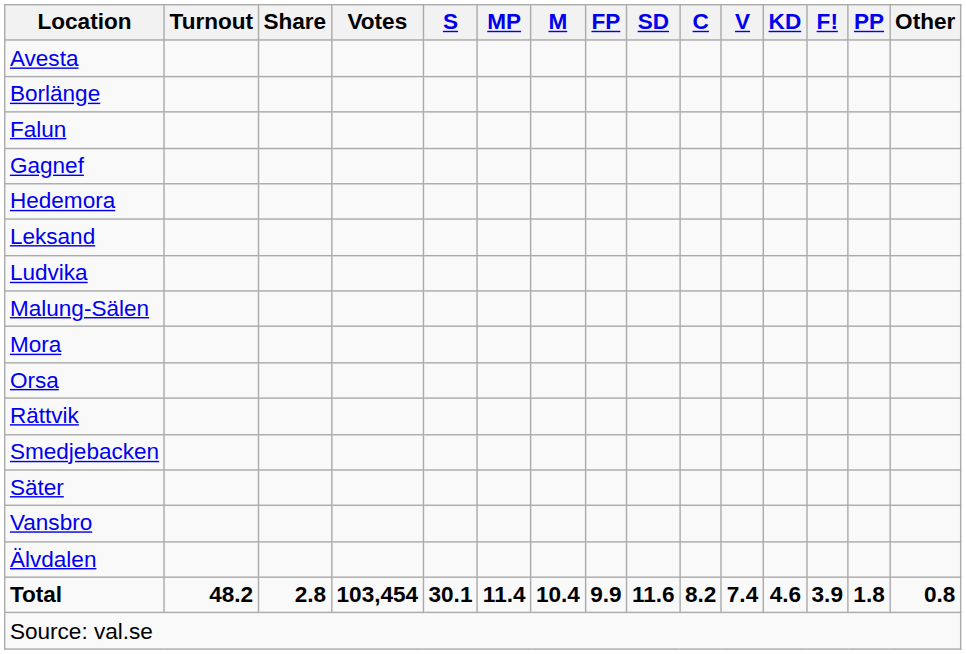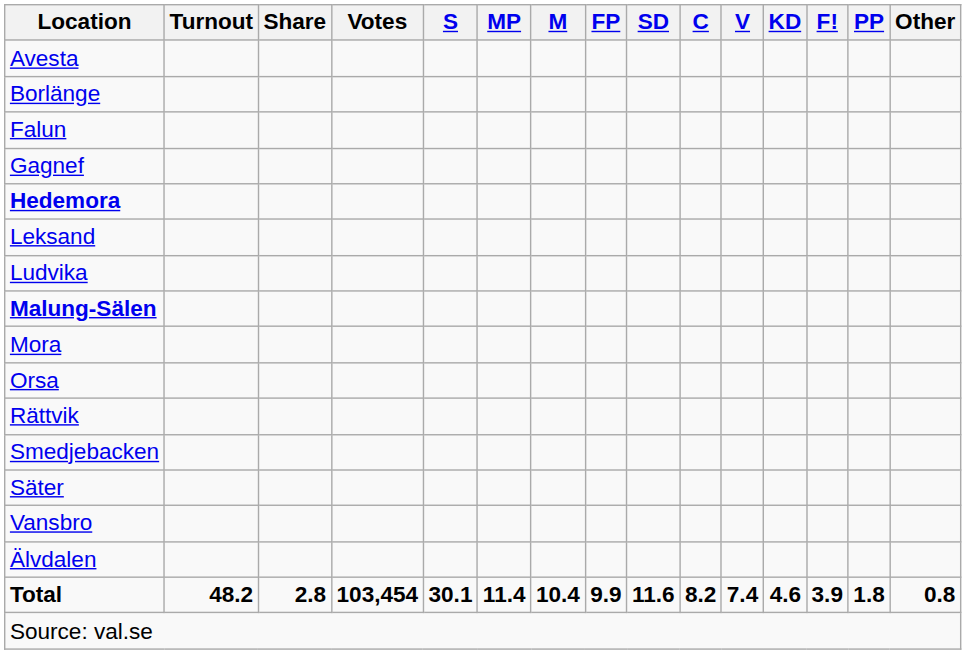(63, 201) normal -> (65, 201) bold
(80, 308) normal -> (83, 308) bold
